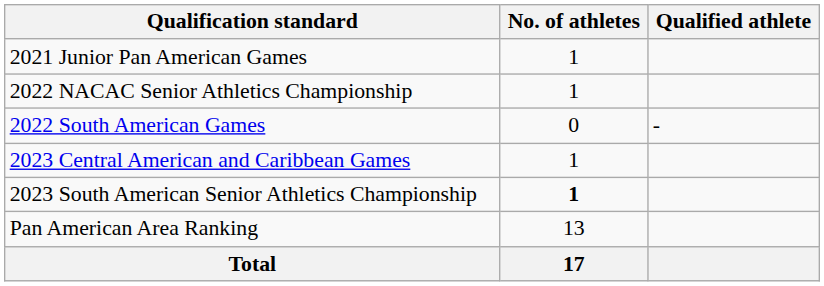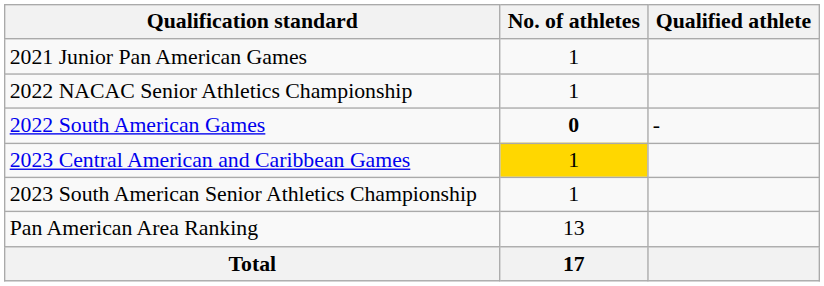(574, 125) normal -> (574, 125) bold
(574, 159) no background -> (574, 159) gold background
(574, 194) bold -> (574, 194) normal
